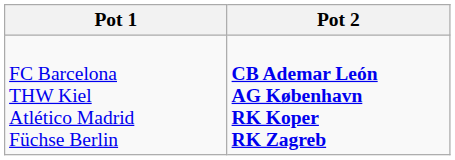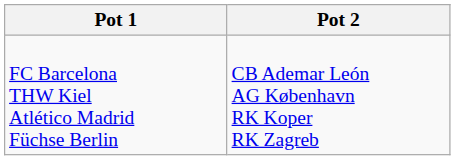(305, 105) bold -> (300, 105) normal
